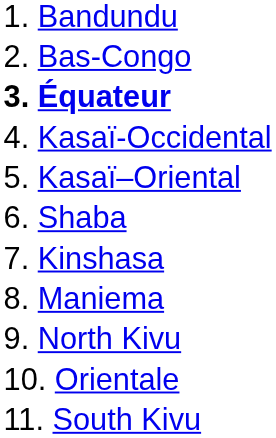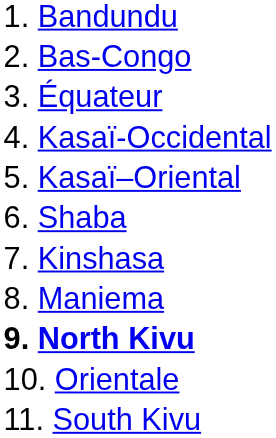(87, 97) bold -> (83, 97) normal
(92, 339) normal -> (99, 339) bold
